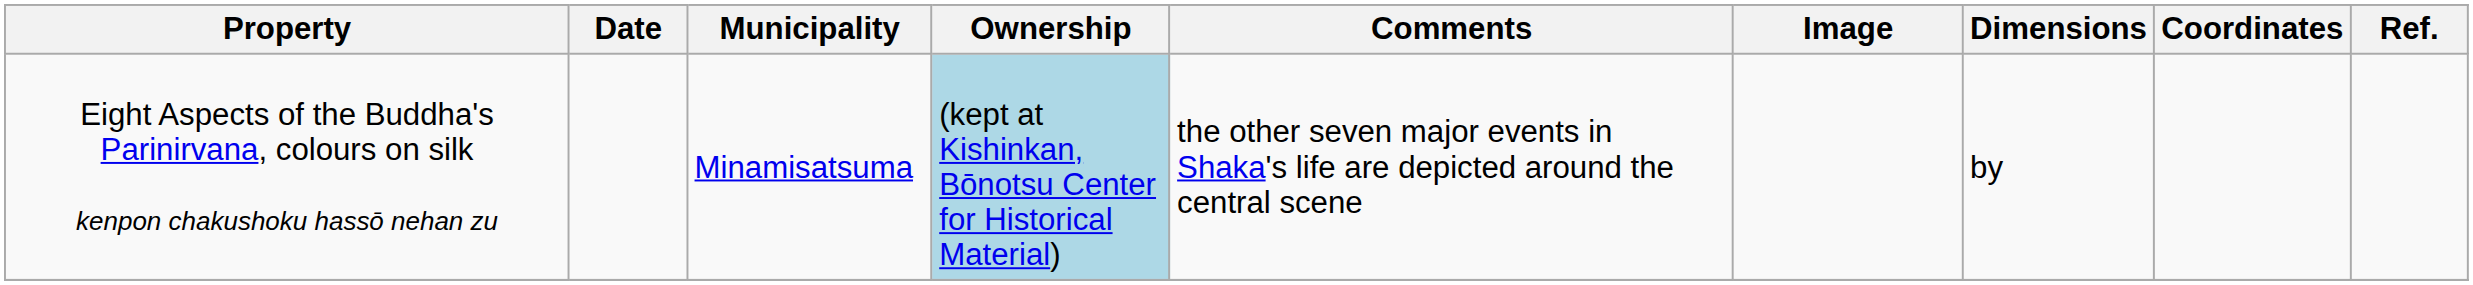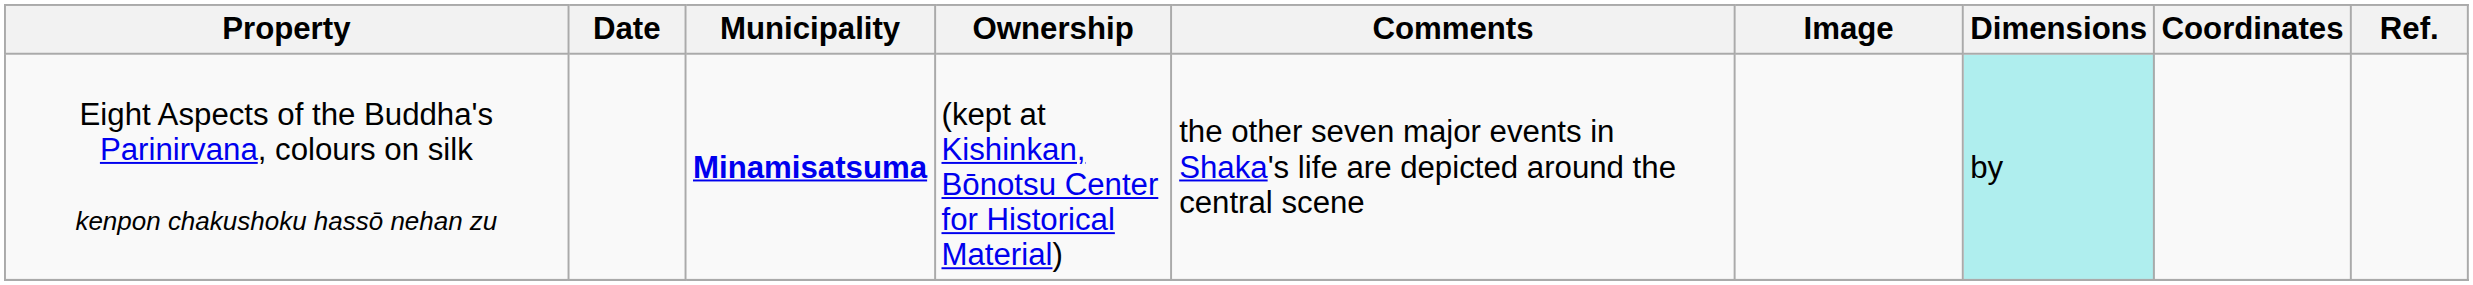(804, 166) normal -> (810, 166) bold
(1048, 184) lightblue background -> (1050, 184) no background
(1987, 166) no background -> (1987, 166) paleturquoise background
